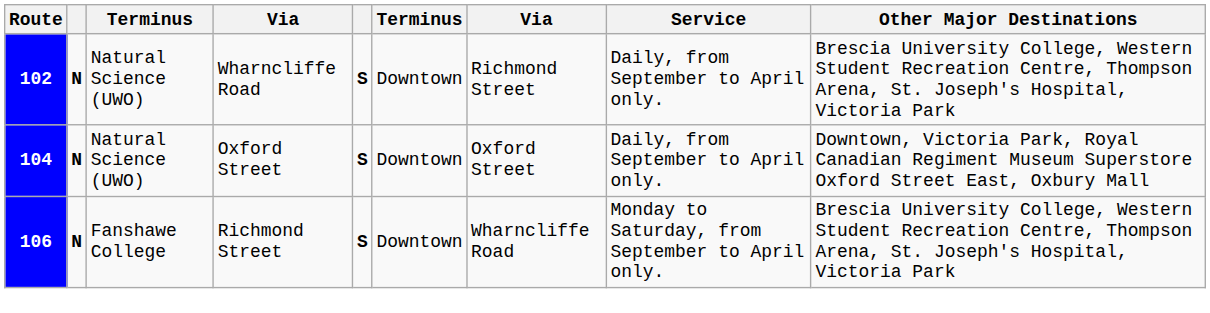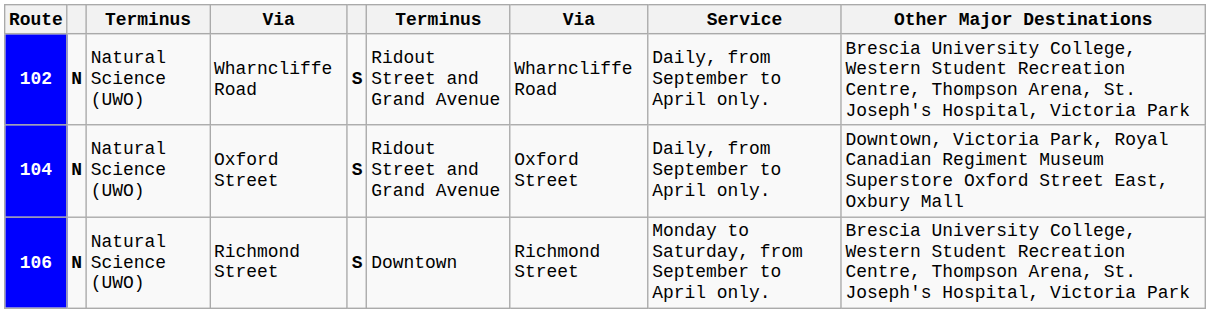(419, 80) Downtown -> (436, 80) Ridout Street and Grand Avenue
(514, 80) Richmond Street -> (573, 80) Wharncliffe Road
(419, 161) Downtown -> (436, 171) Ridout Street and Grand Avenue
(134, 242) Fanshawe College -> (128, 262) Natural Science (UWO)
(530, 242) Wharncliffe Road -> (557, 262) Richmond Street
